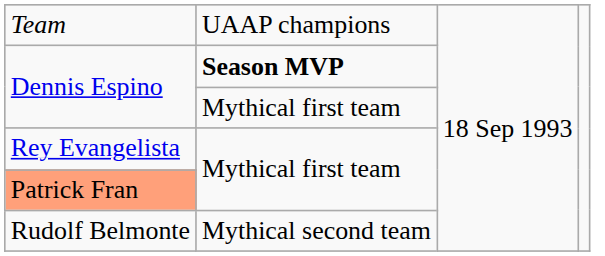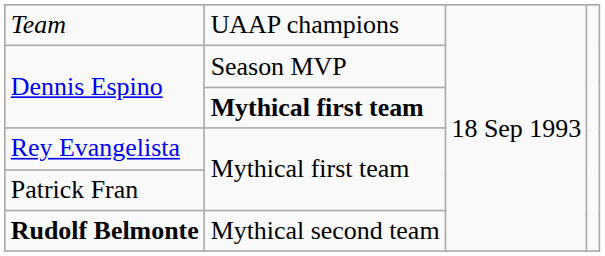(273, 66) bold -> (279, 66) normal
(301, 107) normal -> (317, 107) bold
(74, 189) lightsalmon background -> (74, 189) no background
(100, 230) normal -> (105, 230) bold
